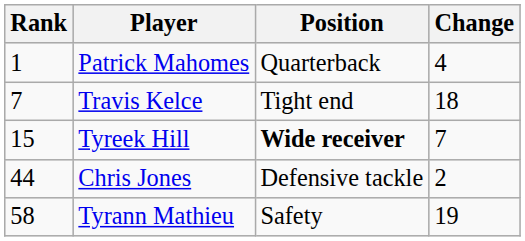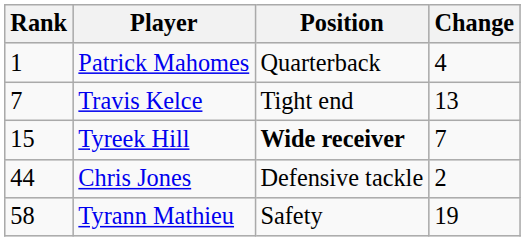(447, 100) 18 -> (447, 100) 13
